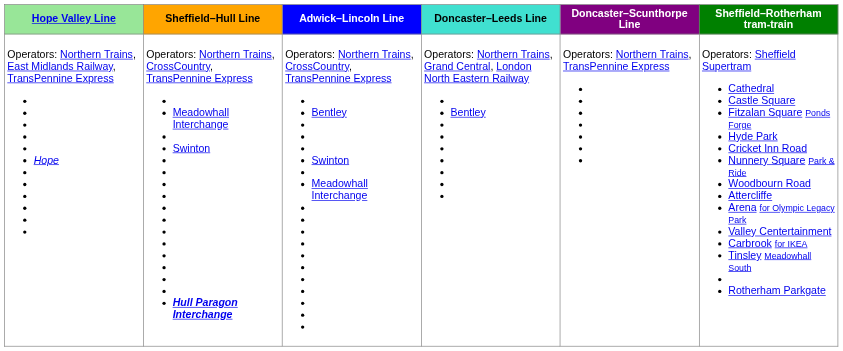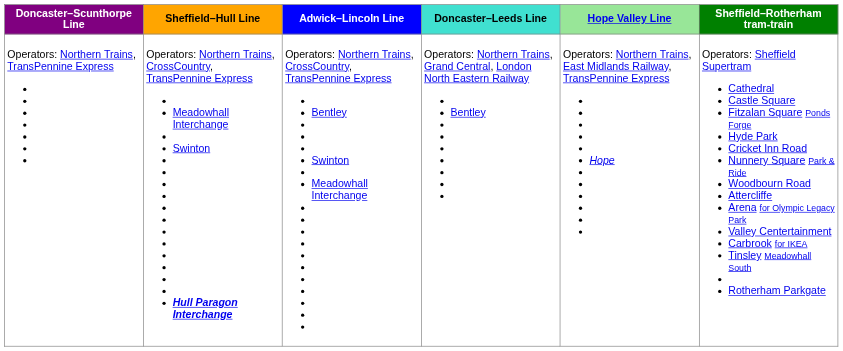columns swapped: (74, 19) <-> (630, 19)
